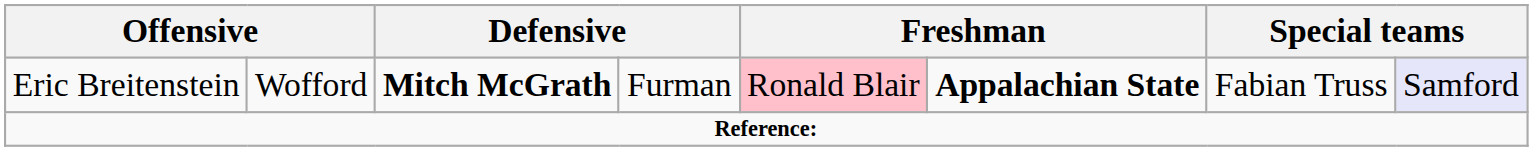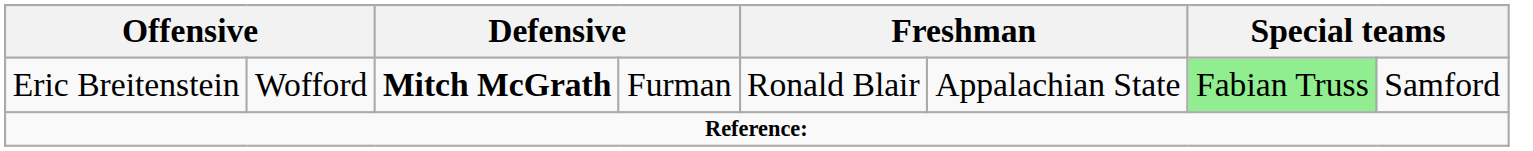(833, 84) pink background -> (833, 84) no background
(1067, 84) bold -> (1058, 84) normal
(1301, 84) no background -> (1282, 84) lightgreen background
(1461, 84) lavender background -> (1442, 84) no background
